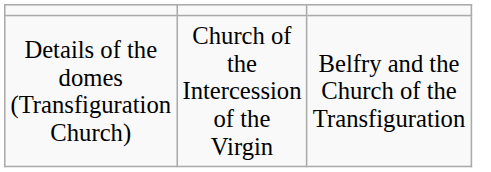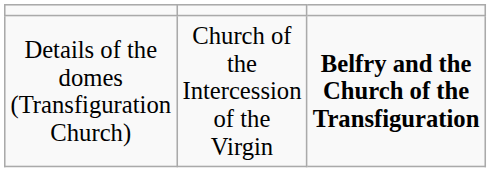(389, 90) normal -> (396, 90) bold
